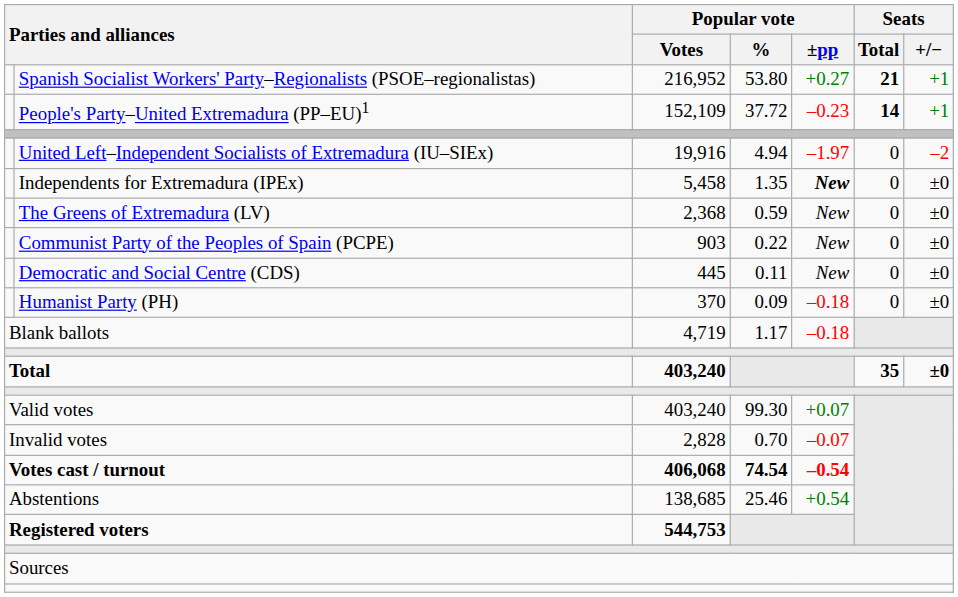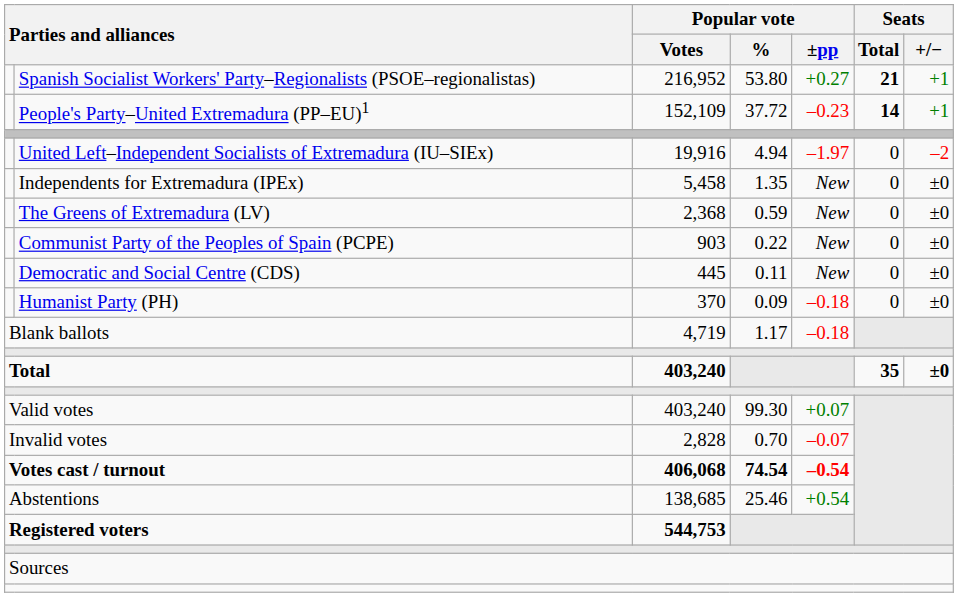(832, 182) bold -> (832, 182) normal
